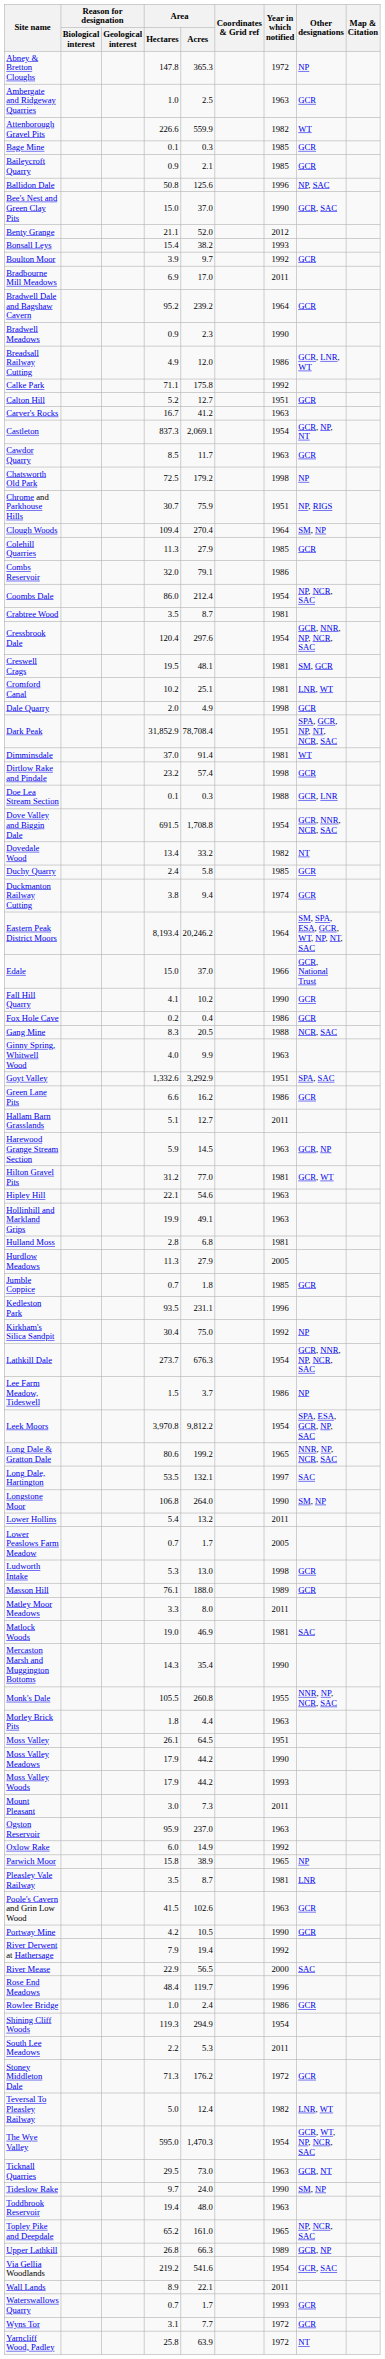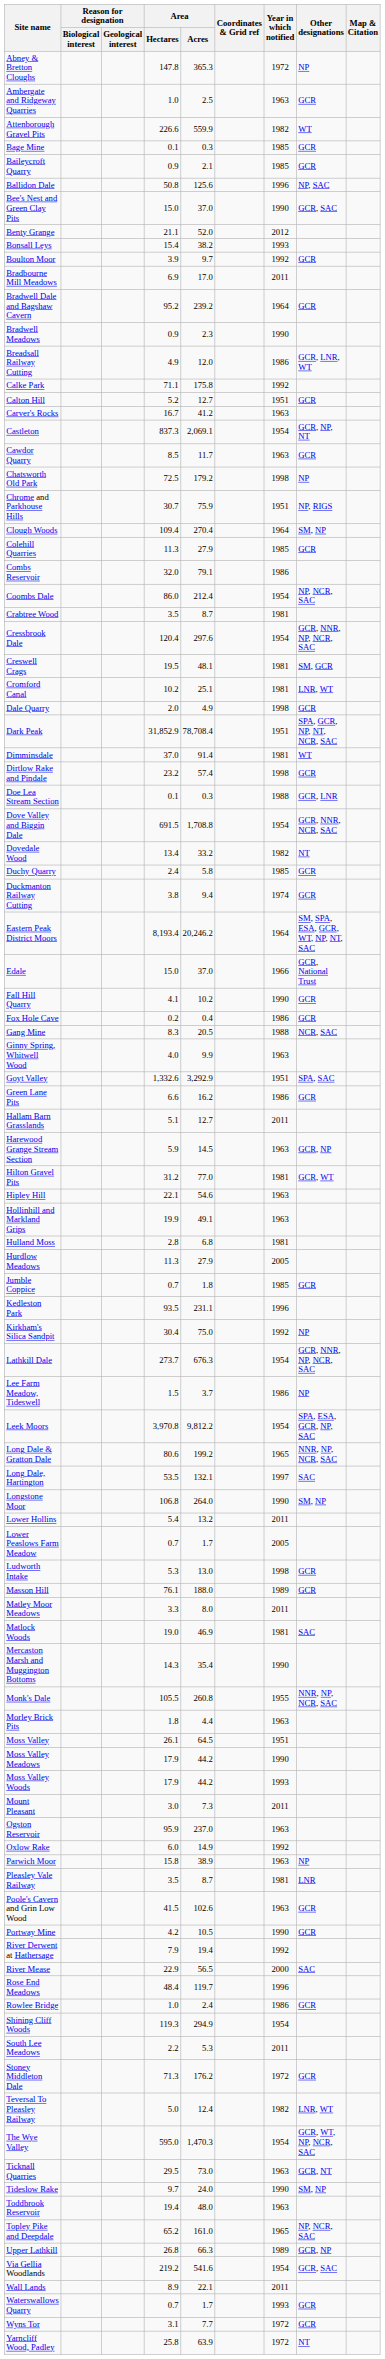(280, 1861) 1965 -> (280, 1861) 1963
